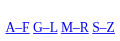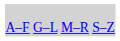(60, 27) no background -> (60, 27) lightgrey background
